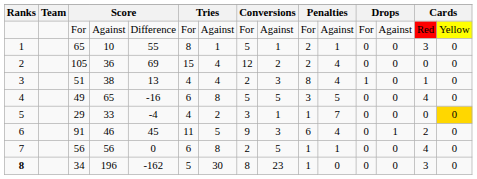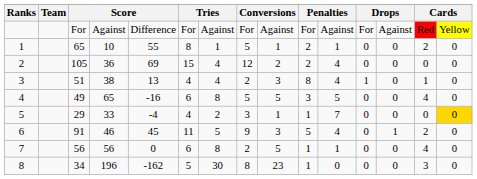(426, 47) 3 -> (426, 47) 2
(308, 132) 6 -> (308, 132) 5
(21, 166) bold -> (21, 166) normal
